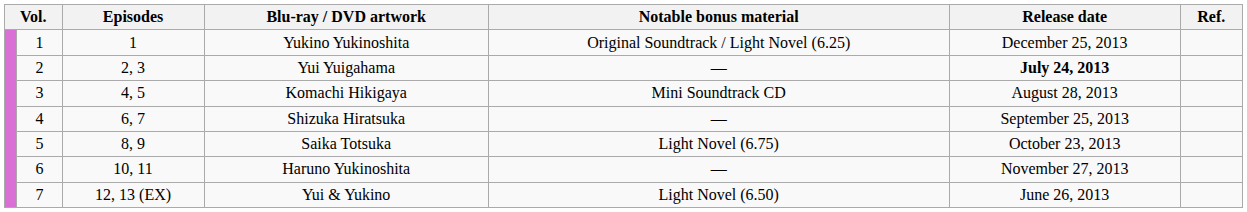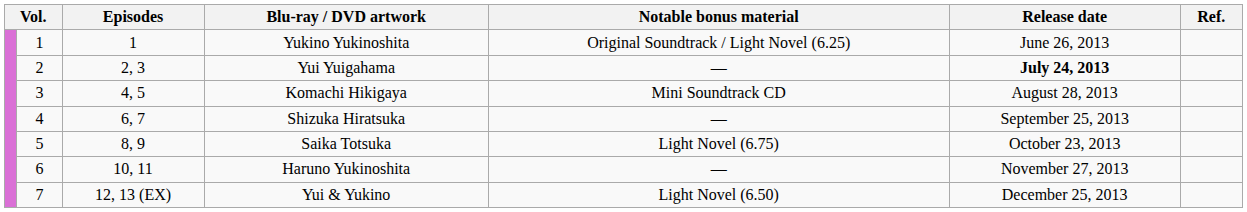(1065, 42) December 25, 2013 -> (1065, 42) June 26, 2013
(1065, 194) June 26, 2013 -> (1065, 194) December 25, 2013
